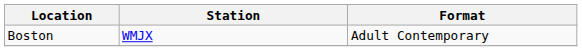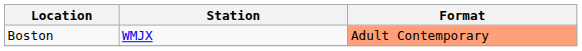(420, 36) no background -> (420, 36) lightsalmon background
